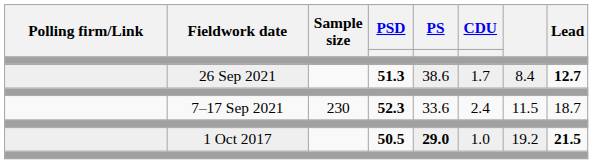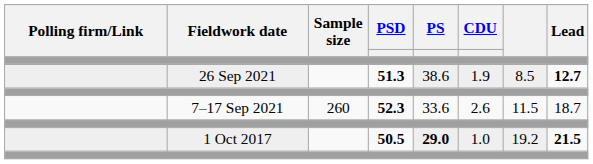(480, 76) 1.7 -> (480, 76) 1.9
(525, 76) 8.4 -> (525, 76) 8.5
(338, 108) 230 -> (338, 108) 260
(480, 108) 2.4 -> (480, 108) 2.6
